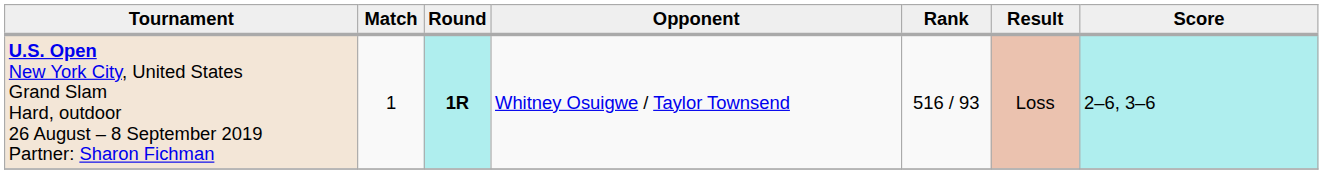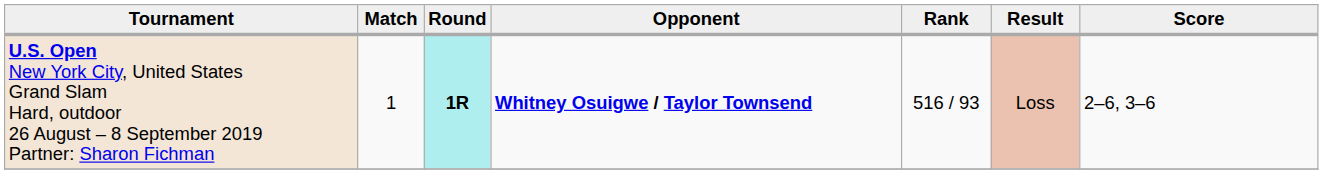(642, 102) normal -> (654, 102) bold
(1120, 102) paleturquoise background -> (1120, 102) no background
